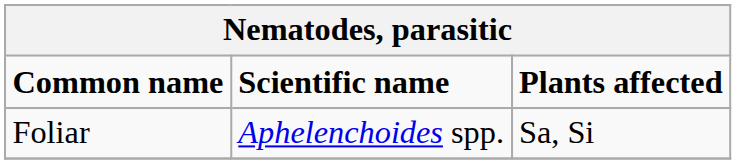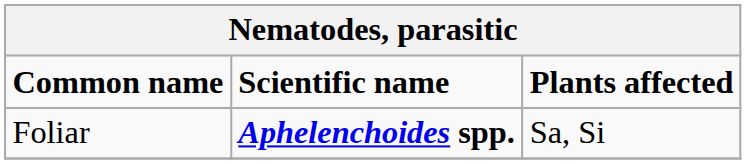(371, 132) normal -> (377, 132) bold
